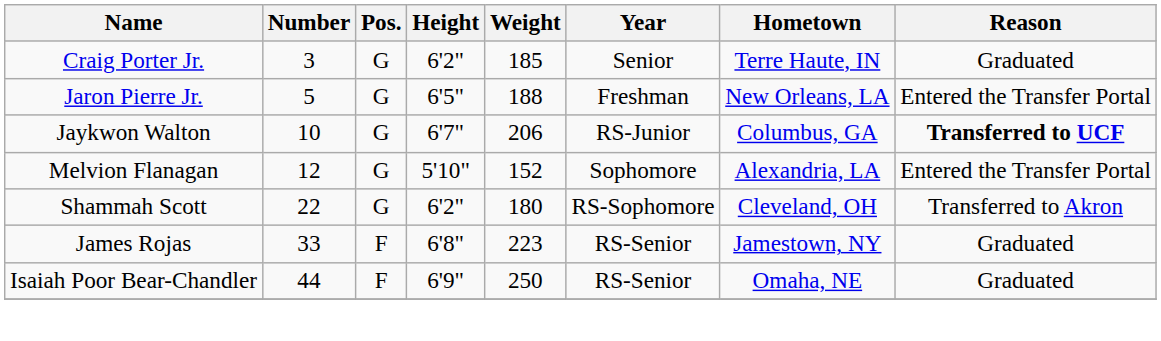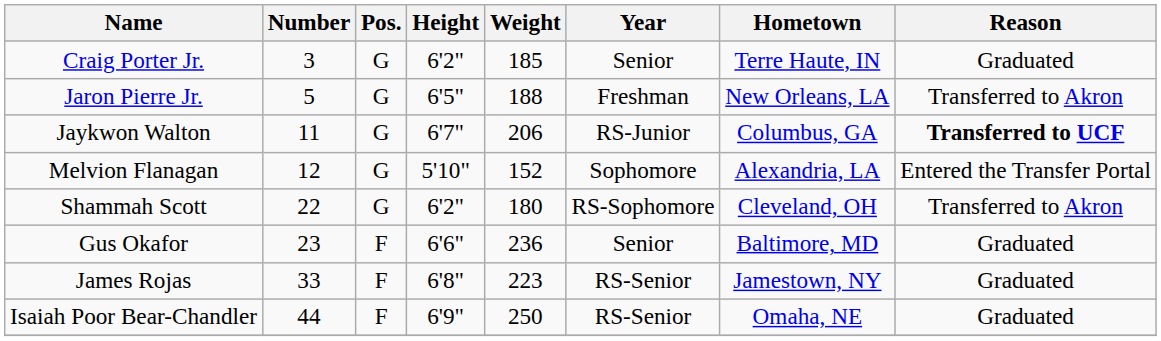(1026, 96) Entered the Transfer Portal -> (1026, 96) Transferred to Akron
(309, 133) 10 -> (309, 133) 11
+ row: (134, 243)
